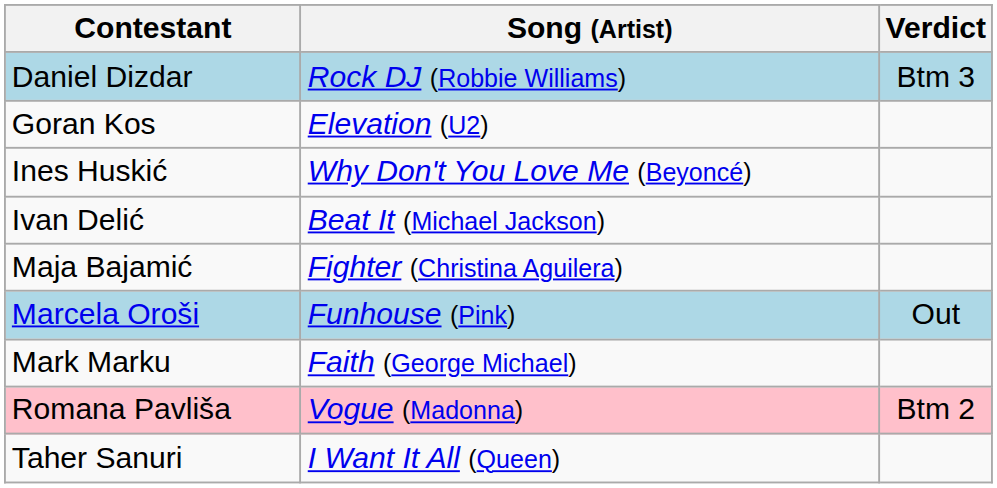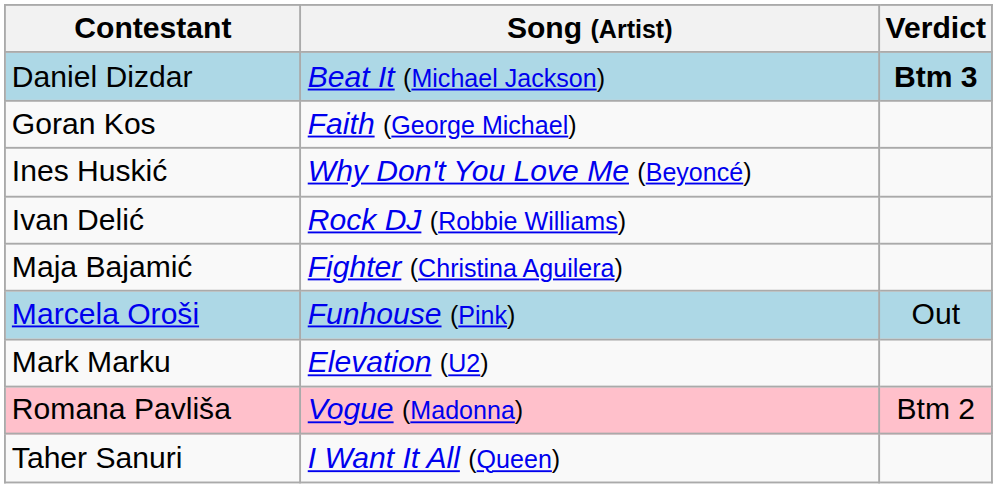(467, 76) Rock DJ (Robbie Williams) -> (456, 76) Beat It (Michael Jackson)
(936, 76) normal -> (936, 76) bold
(398, 123) Elevation (U2) -> (442, 123) Faith (George Michael)
(456, 219) Beat It (Michael Jackson) -> (467, 219) Rock DJ (Robbie Williams)
(442, 362) Faith (George Michael) -> (398, 362) Elevation (U2)
